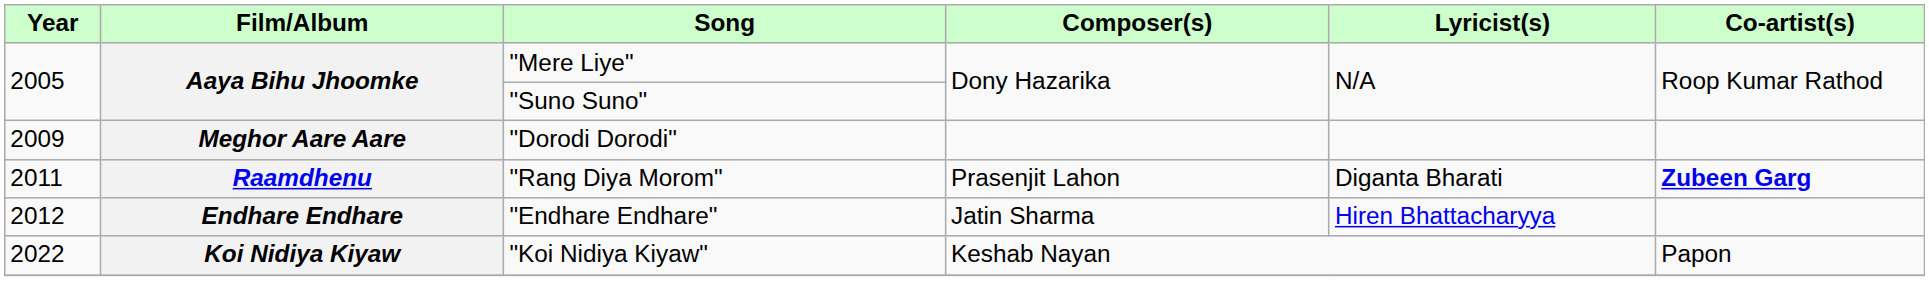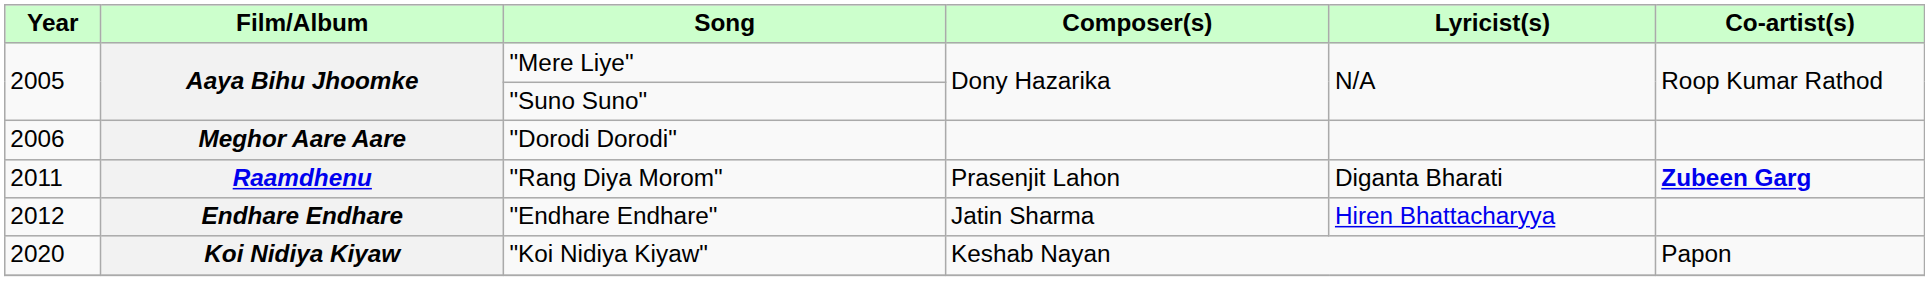(37, 139) 2009 -> (37, 139) 2006
(37, 255) 2022 -> (37, 255) 2020
